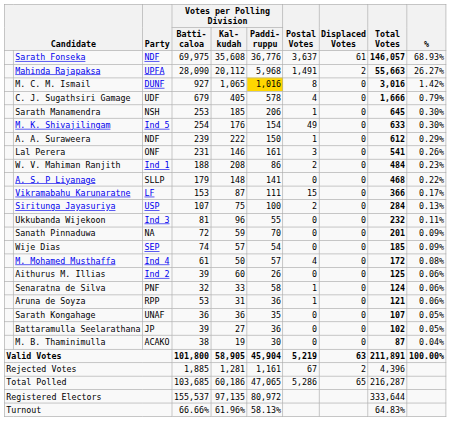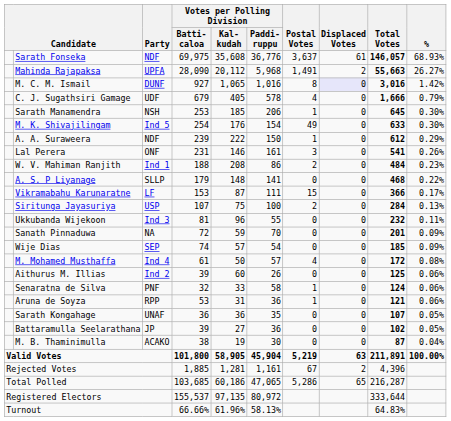(268, 85) gold background -> (268, 85) no background
(364, 85) no background -> (364, 85) lavender background
